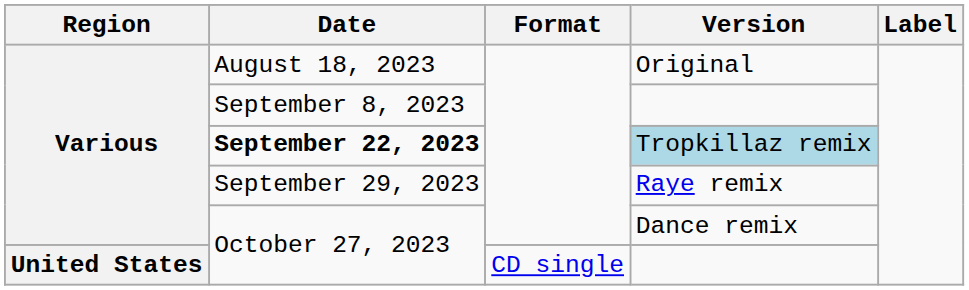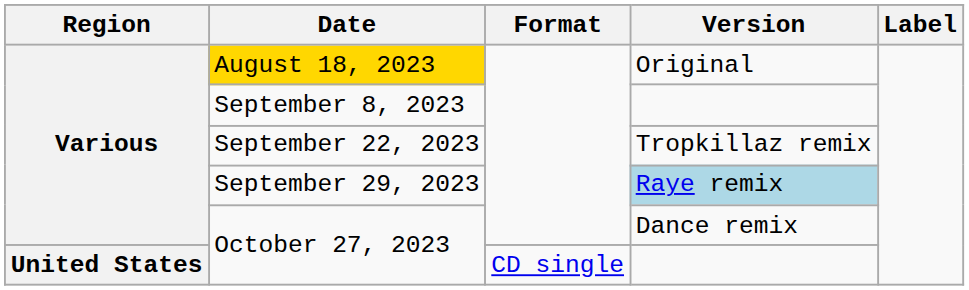(325, 65) no background -> (325, 65) gold background
(347, 145) bold -> (347, 145) normal
(754, 145) lightblue background -> (754, 145) no background
(709, 185) no background -> (709, 185) lightblue background
